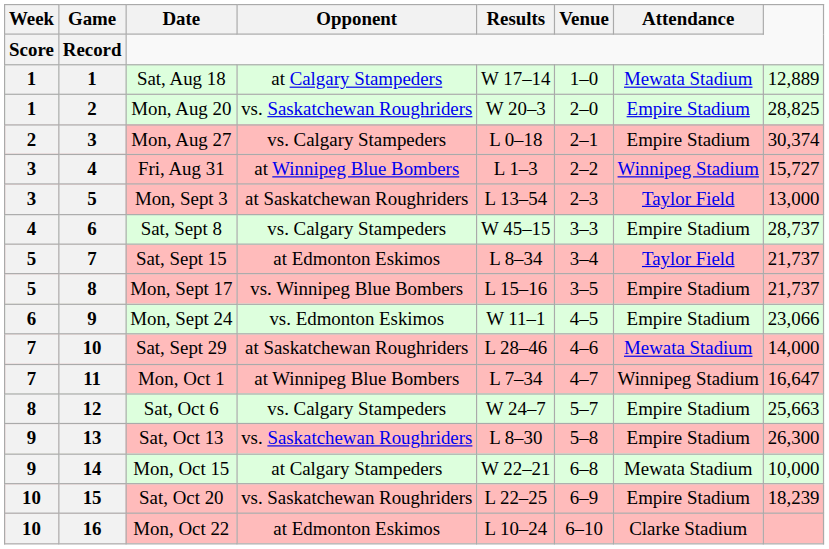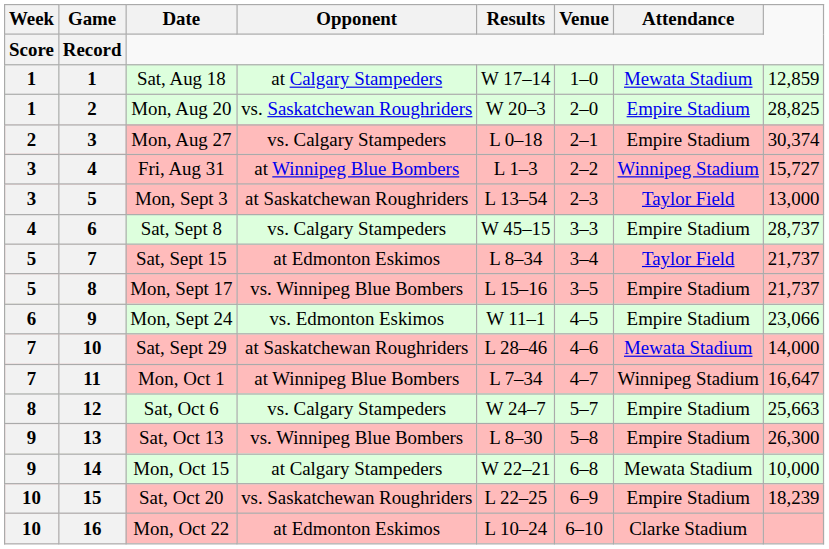(794, 79) 12,889 -> (794, 79) 12,859
(357, 438) vs. Saskatchewan Roughriders -> (357, 438) vs. Winnipeg Blue Bombers
